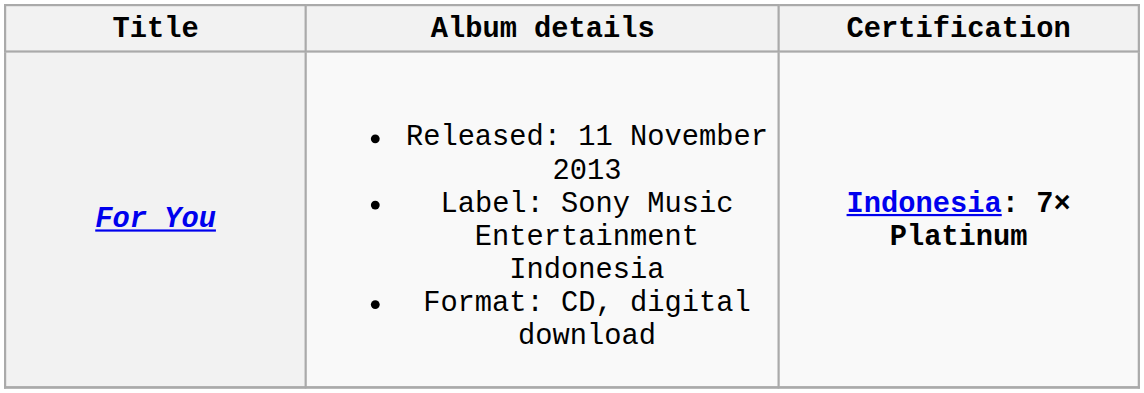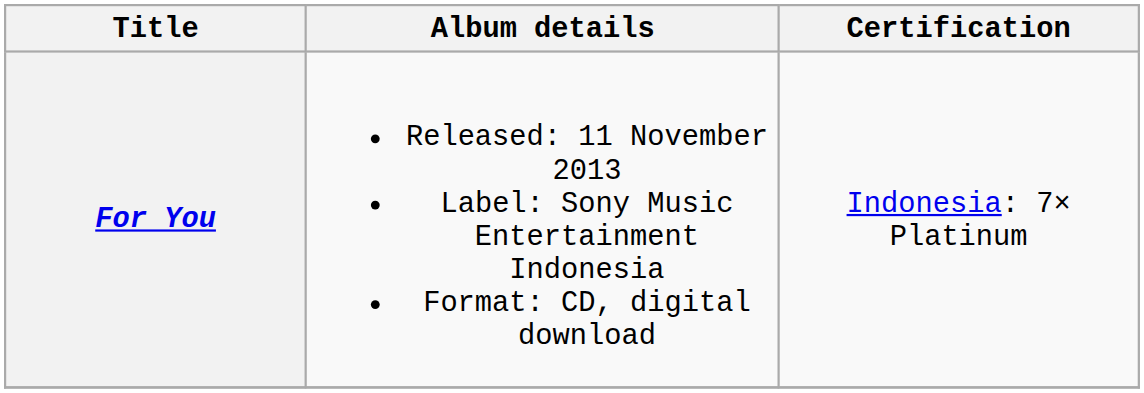(959, 220) bold -> (959, 220) normal
